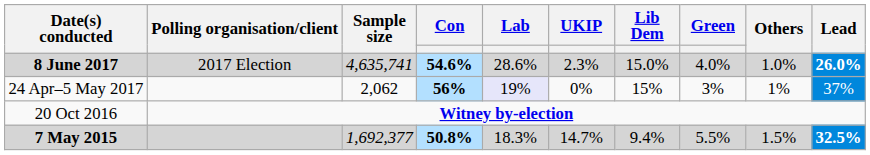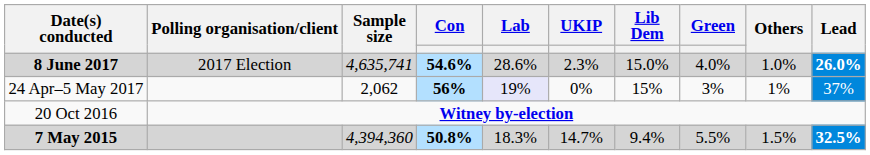(379, 137) 1,692,377 -> (379, 137) 4,394,360
